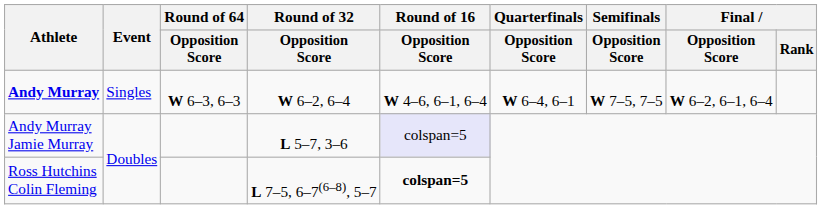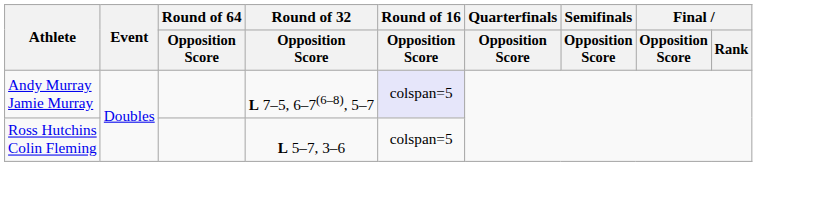- row: (54, 92)
(314, 144) L 5–7, 3–6 -> (311, 103) L 7–5, 6–7(6–8), 5–7
(314, 189) L 7–5, 6–7(6–8), 5–7 -> (311, 148) L 5–7, 3–6
(435, 180) bold -> (421, 139) normal
